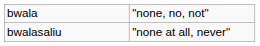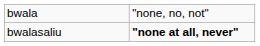(181, 32) normal -> (185, 32) bold
